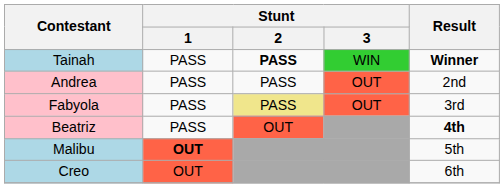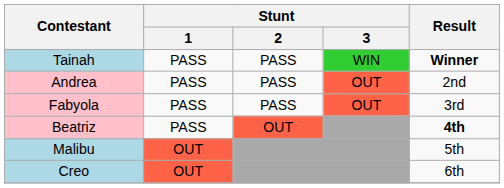(278, 61) bold -> (278, 61) normal
(278, 105) khaki background -> (278, 105) no background
(188, 150) bold -> (188, 150) normal
